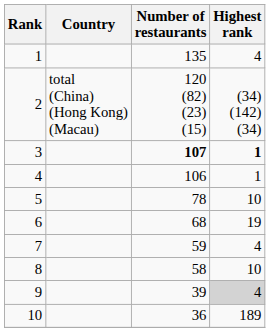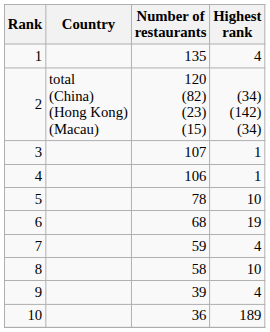(195, 152) bold -> (195, 152) normal
(258, 152) bold -> (258, 152) normal
(258, 292) lightgrey background -> (258, 292) no background
